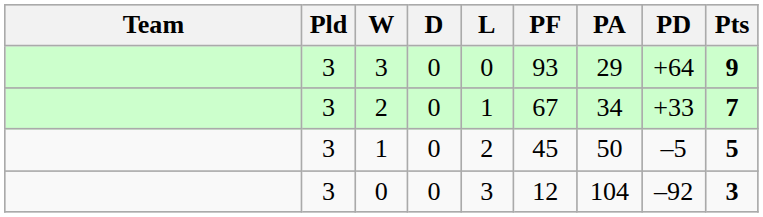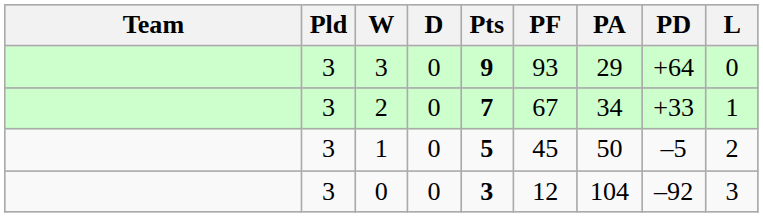columns swapped: (487, 25) <-> (732, 25)
